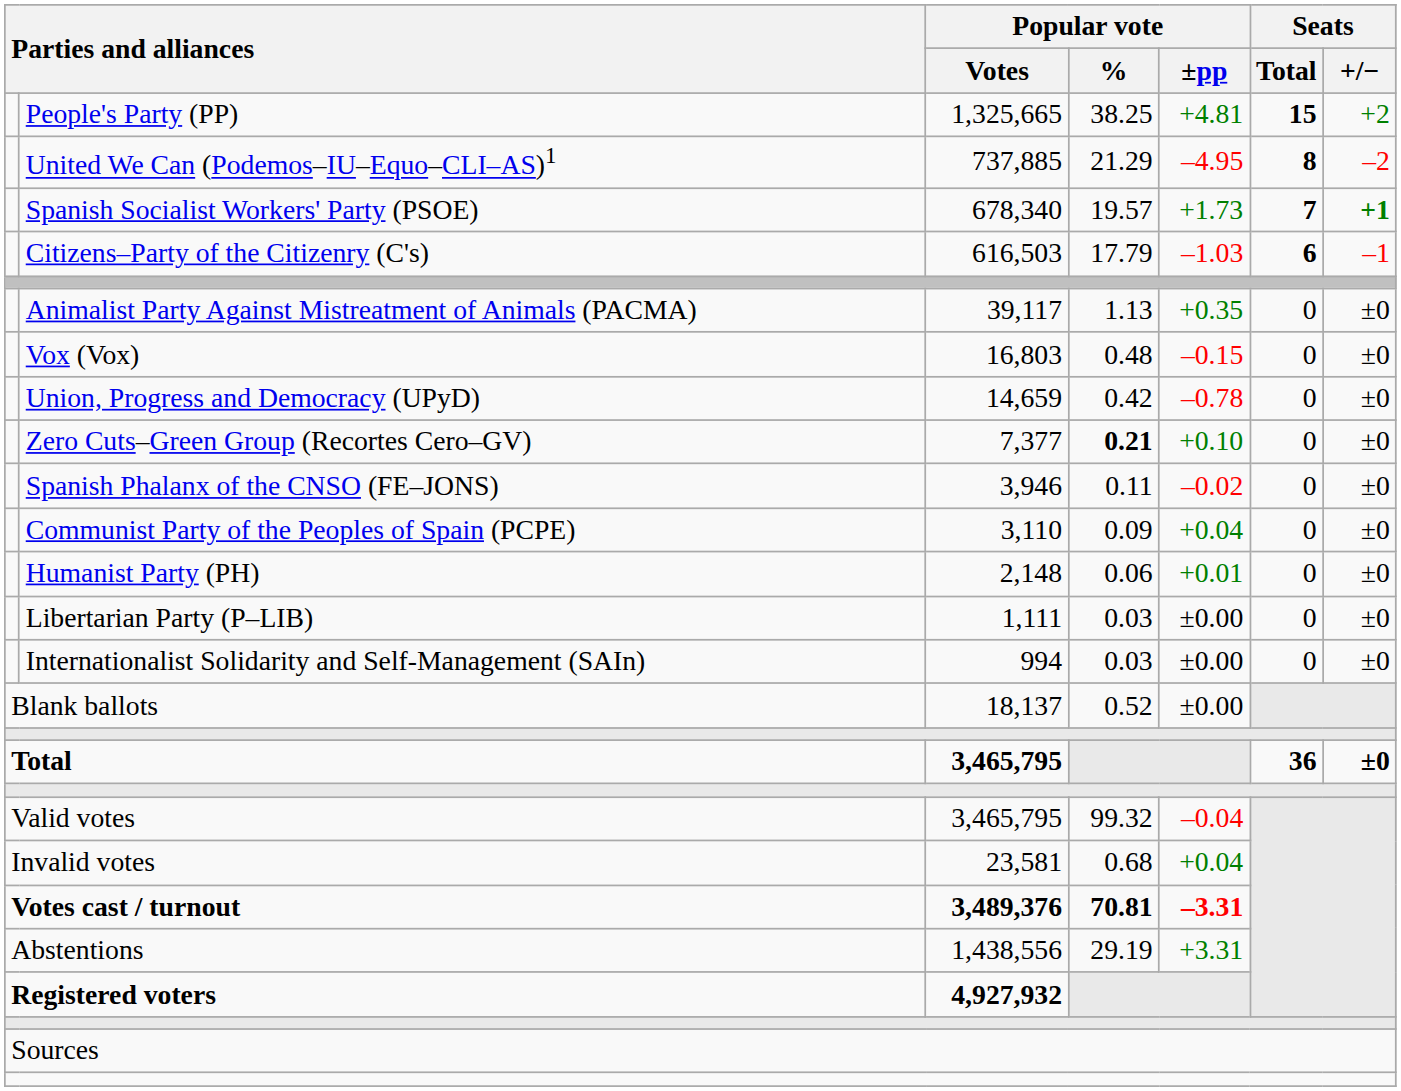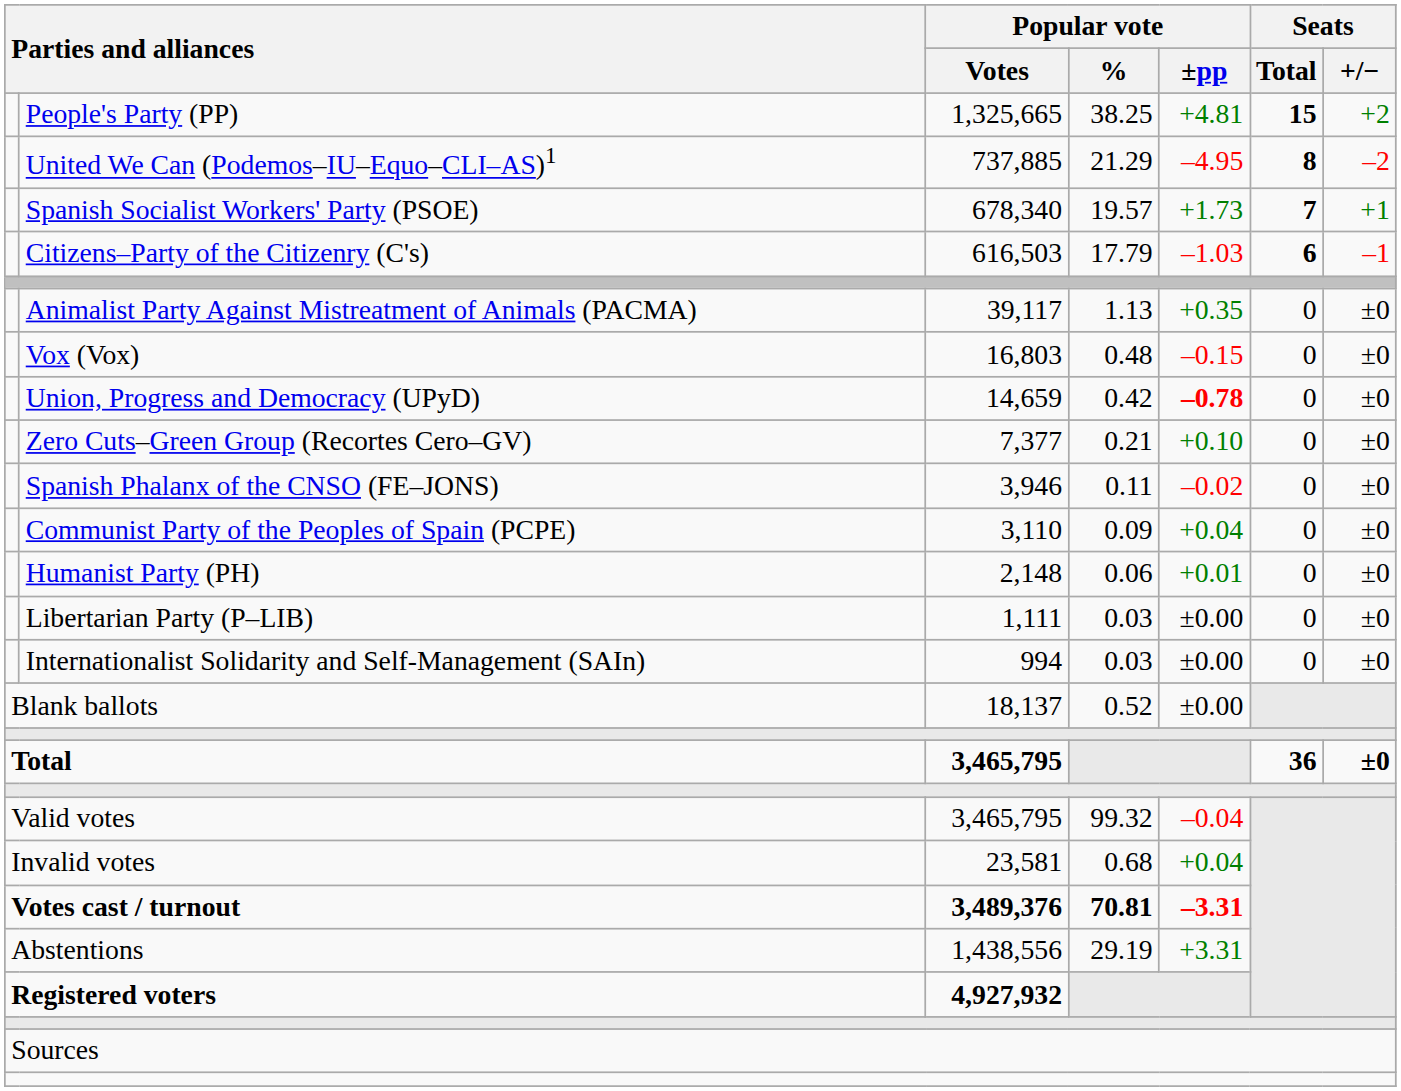(1375, 209) bold -> (1375, 209) normal
(1212, 397) normal -> (1212, 397) bold
(1128, 441) bold -> (1128, 441) normal
